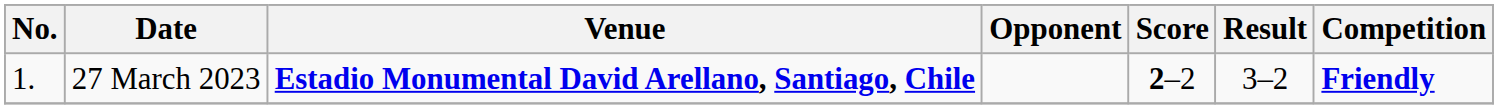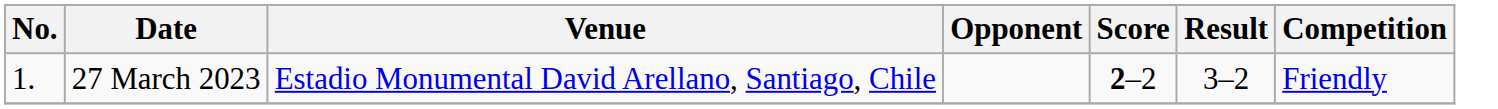(625, 77) bold -> (605, 77) normal
(1378, 77) bold -> (1335, 77) normal
